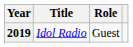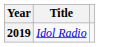- column: (106, 13)
